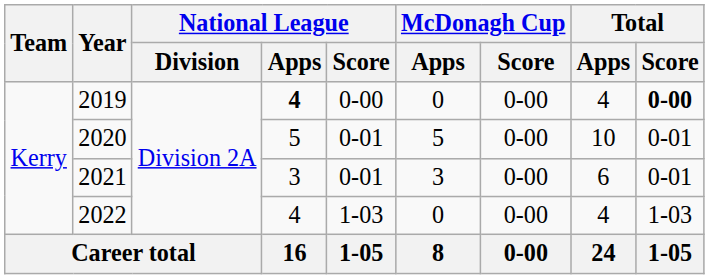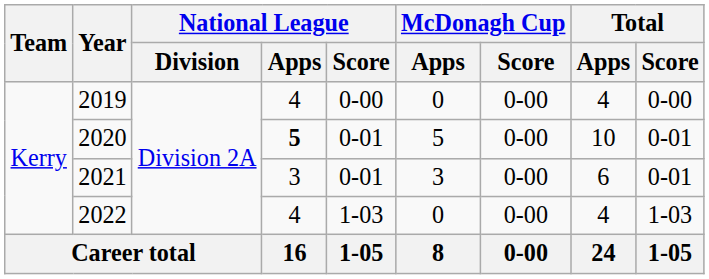(295, 100) bold -> (295, 100) normal
(670, 100) bold -> (670, 100) normal
(295, 138) normal -> (295, 138) bold
